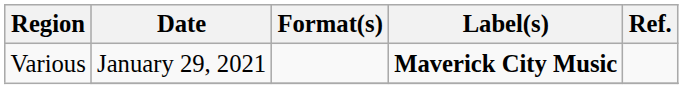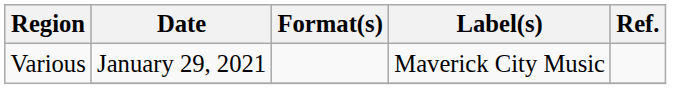(506, 63) bold -> (500, 63) normal
